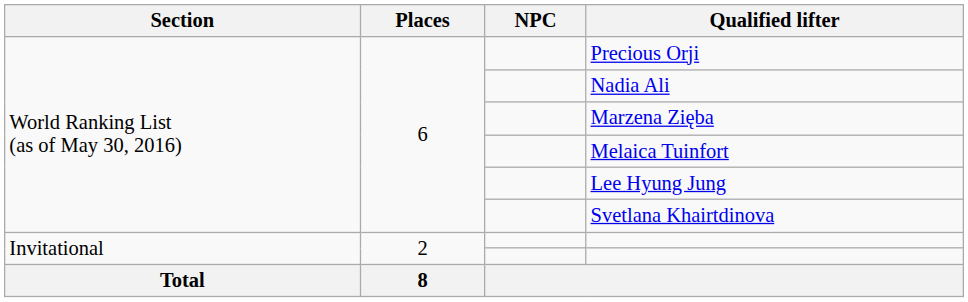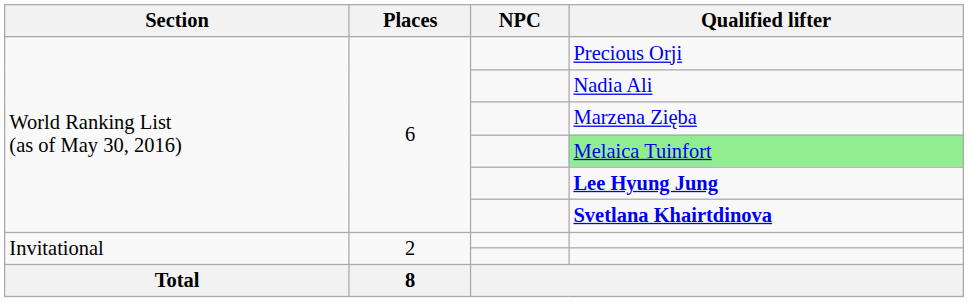(660, 150) no background -> (643, 150) lightgreen background
(658, 183) normal -> (646, 183) bold
(682, 215) normal -> (673, 215) bold
